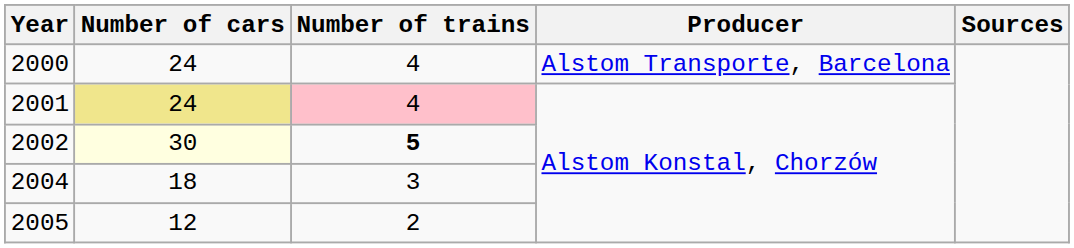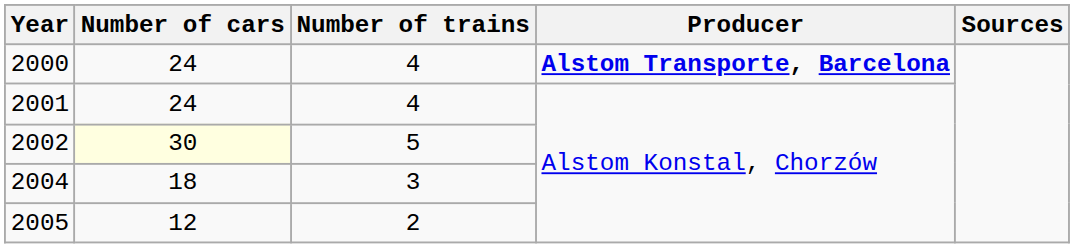(746, 64) normal -> (746, 64) bold
(183, 104) khaki background -> (183, 104) no background
(413, 104) pink background -> (413, 104) no background
(413, 144) bold -> (413, 144) normal
